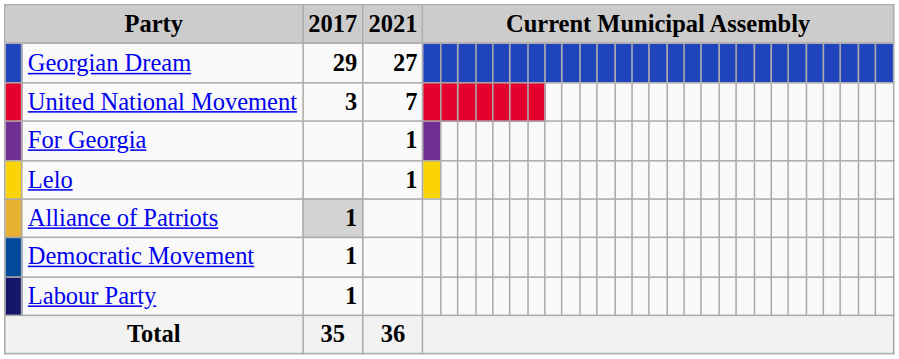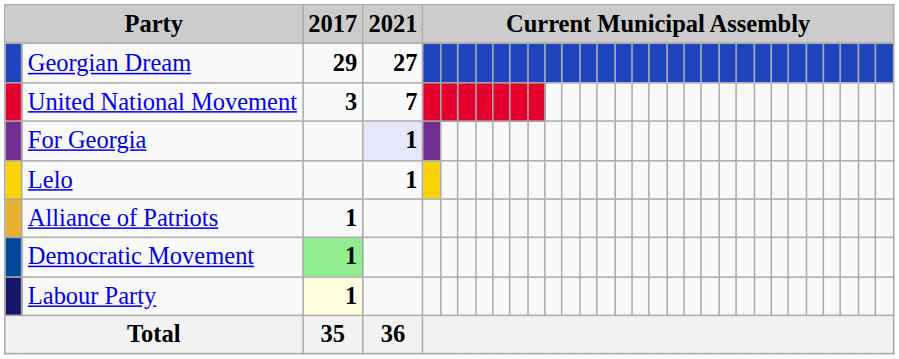(411, 140) no background -> (411, 140) lavender background
(351, 218) lightgrey background -> (351, 218) no background
(351, 256) no background -> (351, 256) lightgreen background
(351, 295) no background -> (351, 295) lightyellow background
